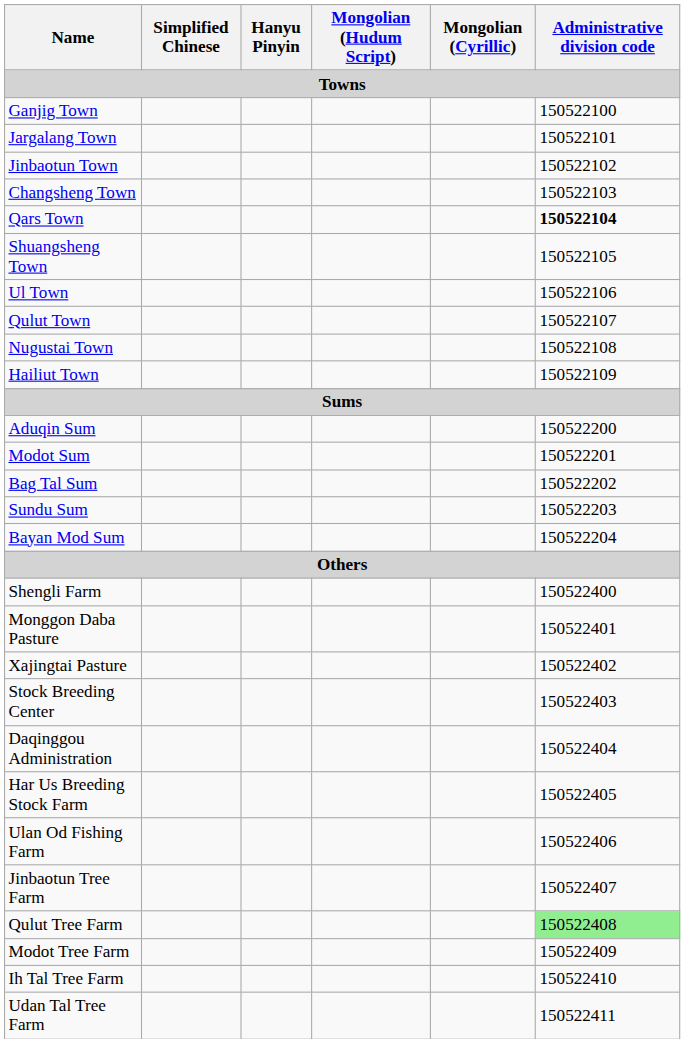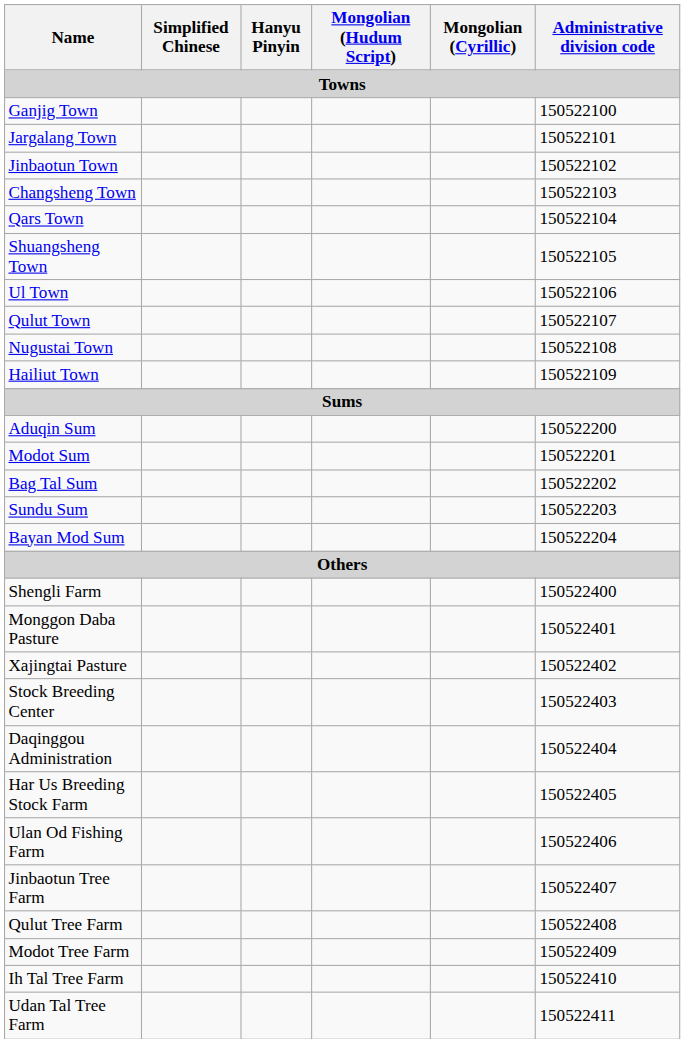(578, 219) bold -> (578, 219) normal
(578, 924) lightgreen background -> (578, 924) no background
